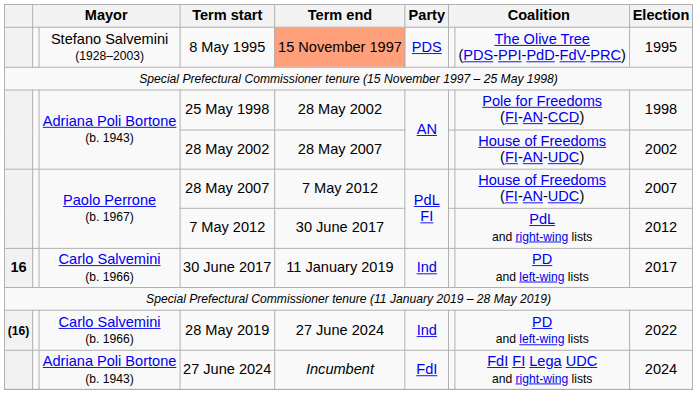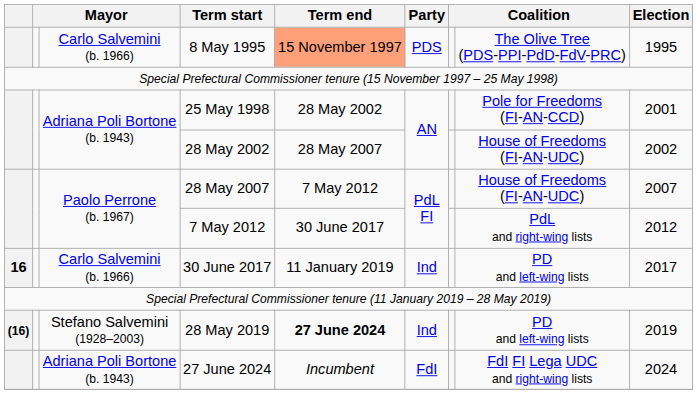(110, 47) Stefano Salvemini (1928–2003) -> (110, 47) Carlo Salvemini (b. 1966)
(661, 109) 1998 -> (661, 109) 2001
(110, 330) Carlo Salvemini (b. 1966) -> (110, 330) Stefano Salvemini (1928–2003)
(340, 330) normal -> (340, 330) bold
(661, 330) 2022 -> (661, 330) 2019
